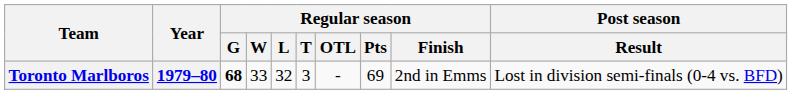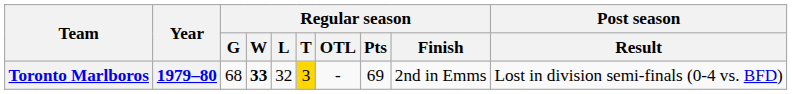(233, 75) bold -> (233, 75) normal
(259, 75) normal -> (259, 75) bold
(306, 75) no background -> (306, 75) gold background
